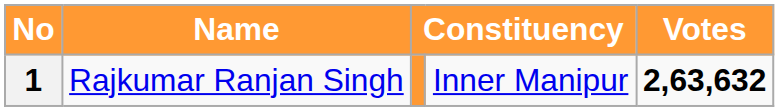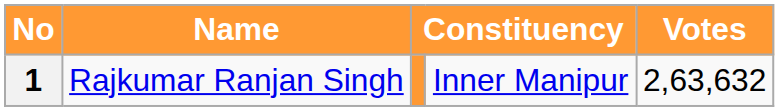(705, 79) bold -> (705, 79) normal
